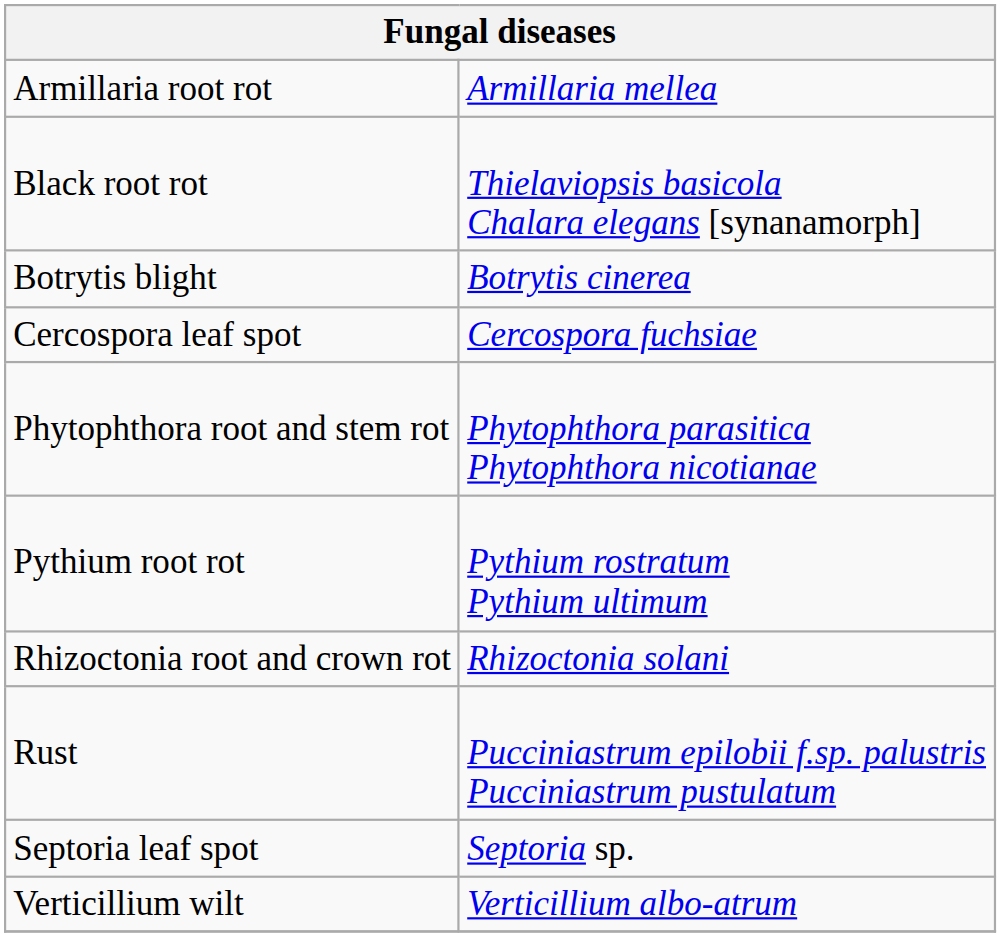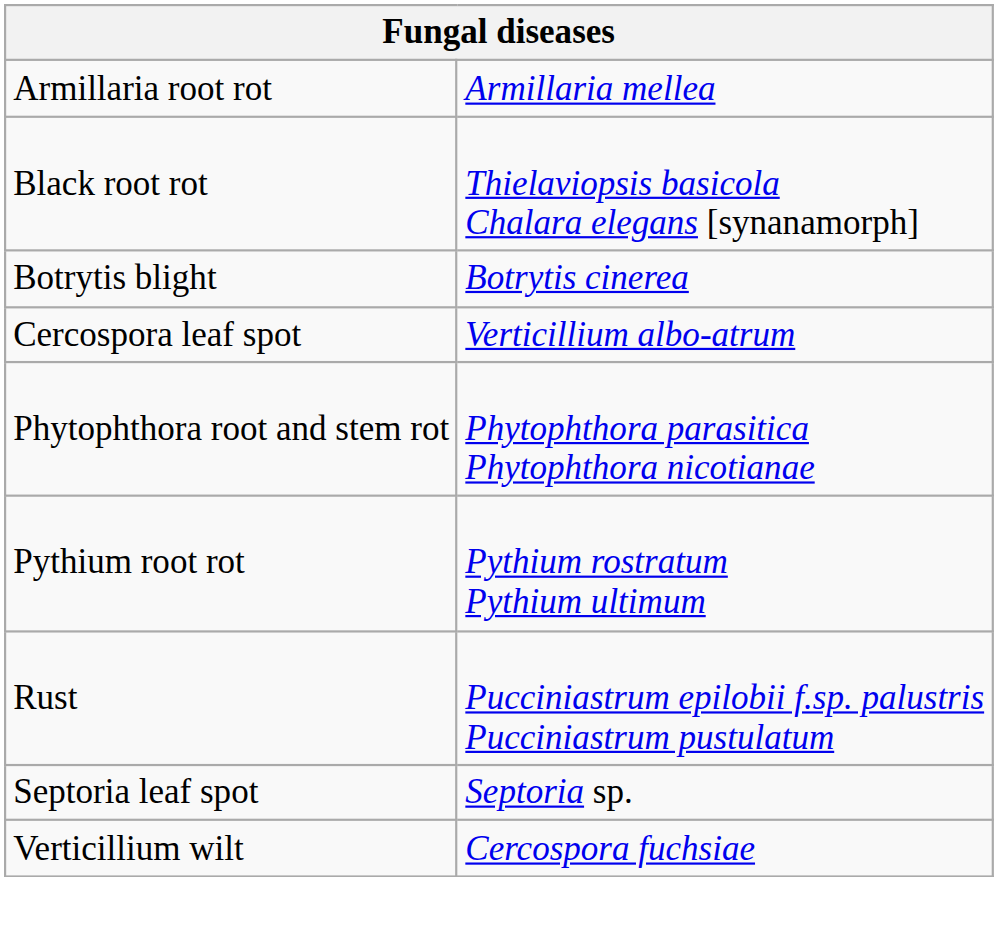(612, 333) Cercospora fuchsiae -> (630, 333) Verticillium albo-atrum
- row: (232, 657)
(632, 903) Verticillium albo-atrum -> (610, 847) Cercospora fuchsiae
